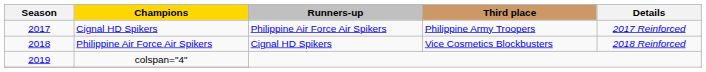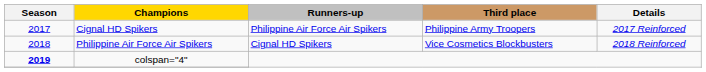(39, 60) normal -> (39, 60) bold
